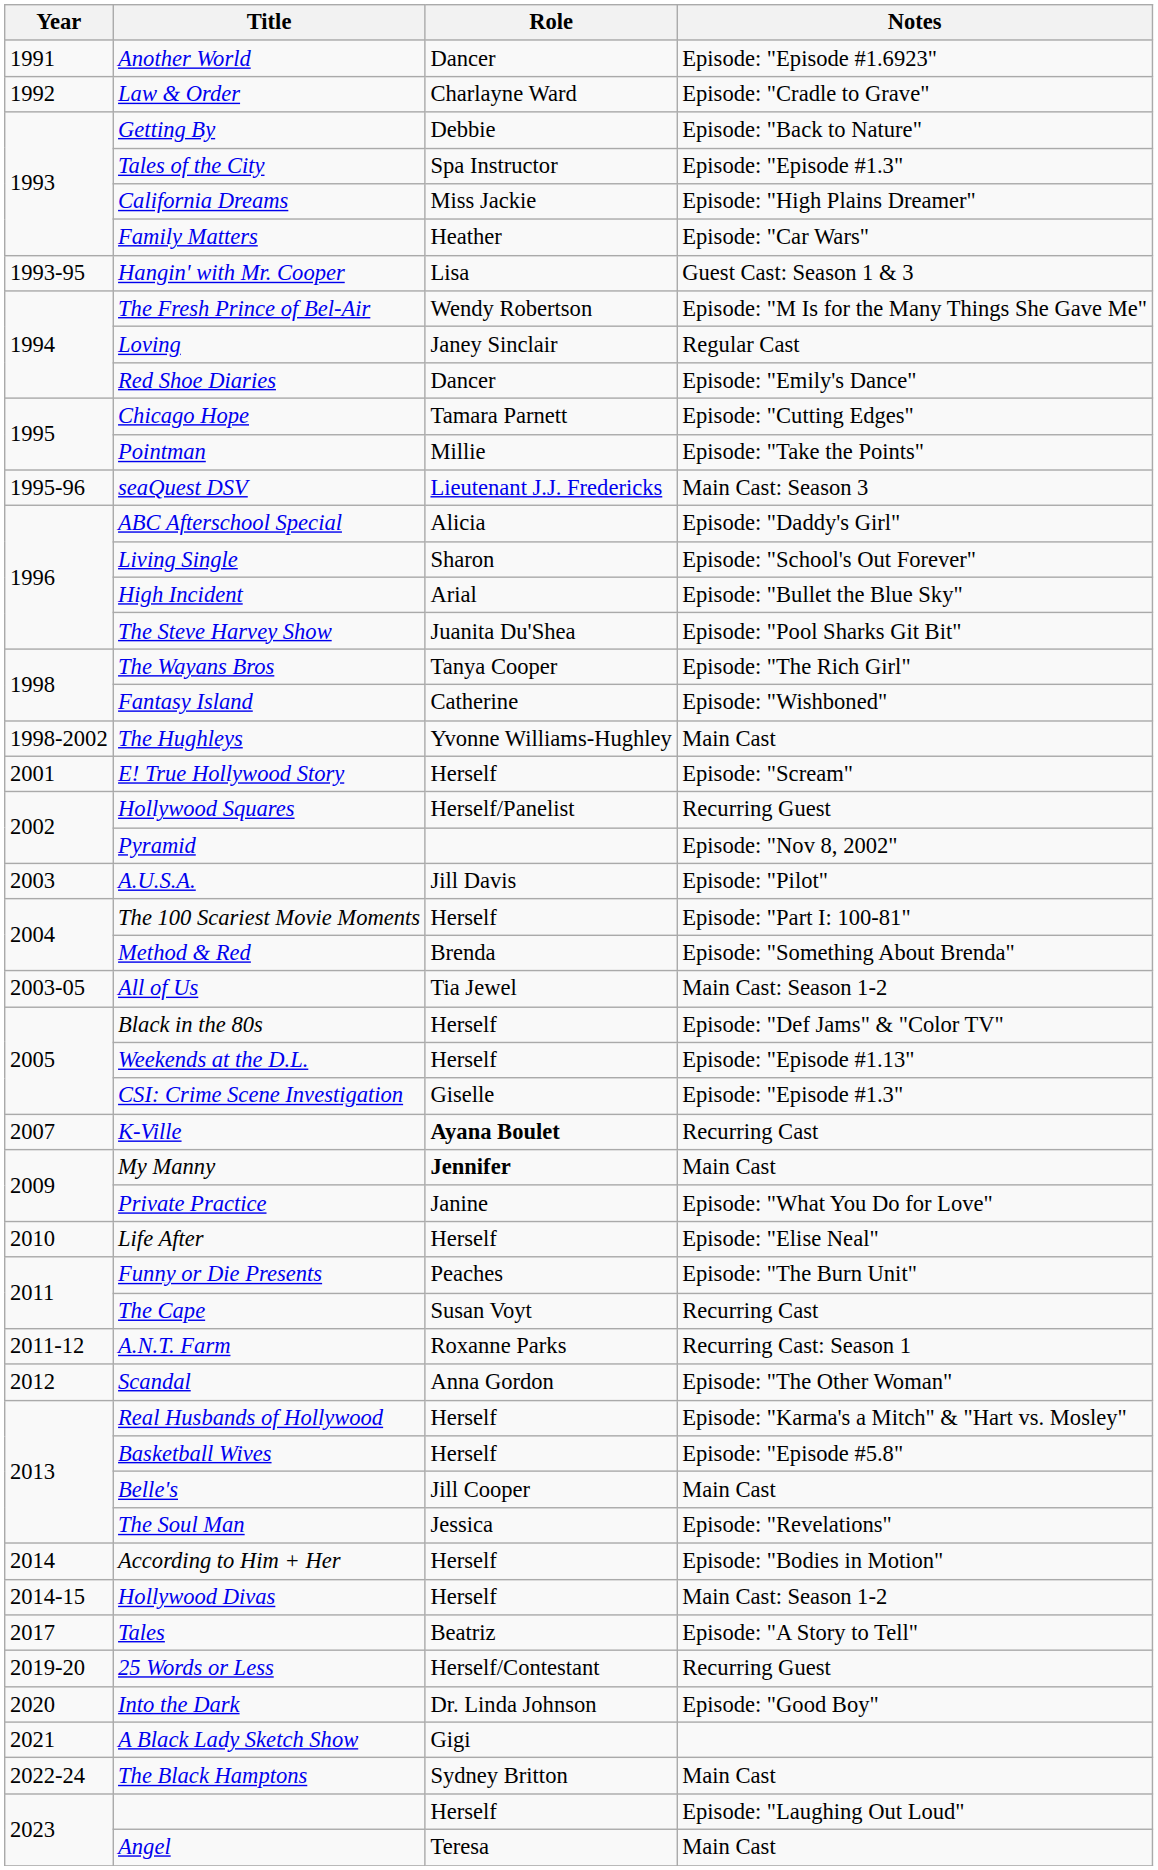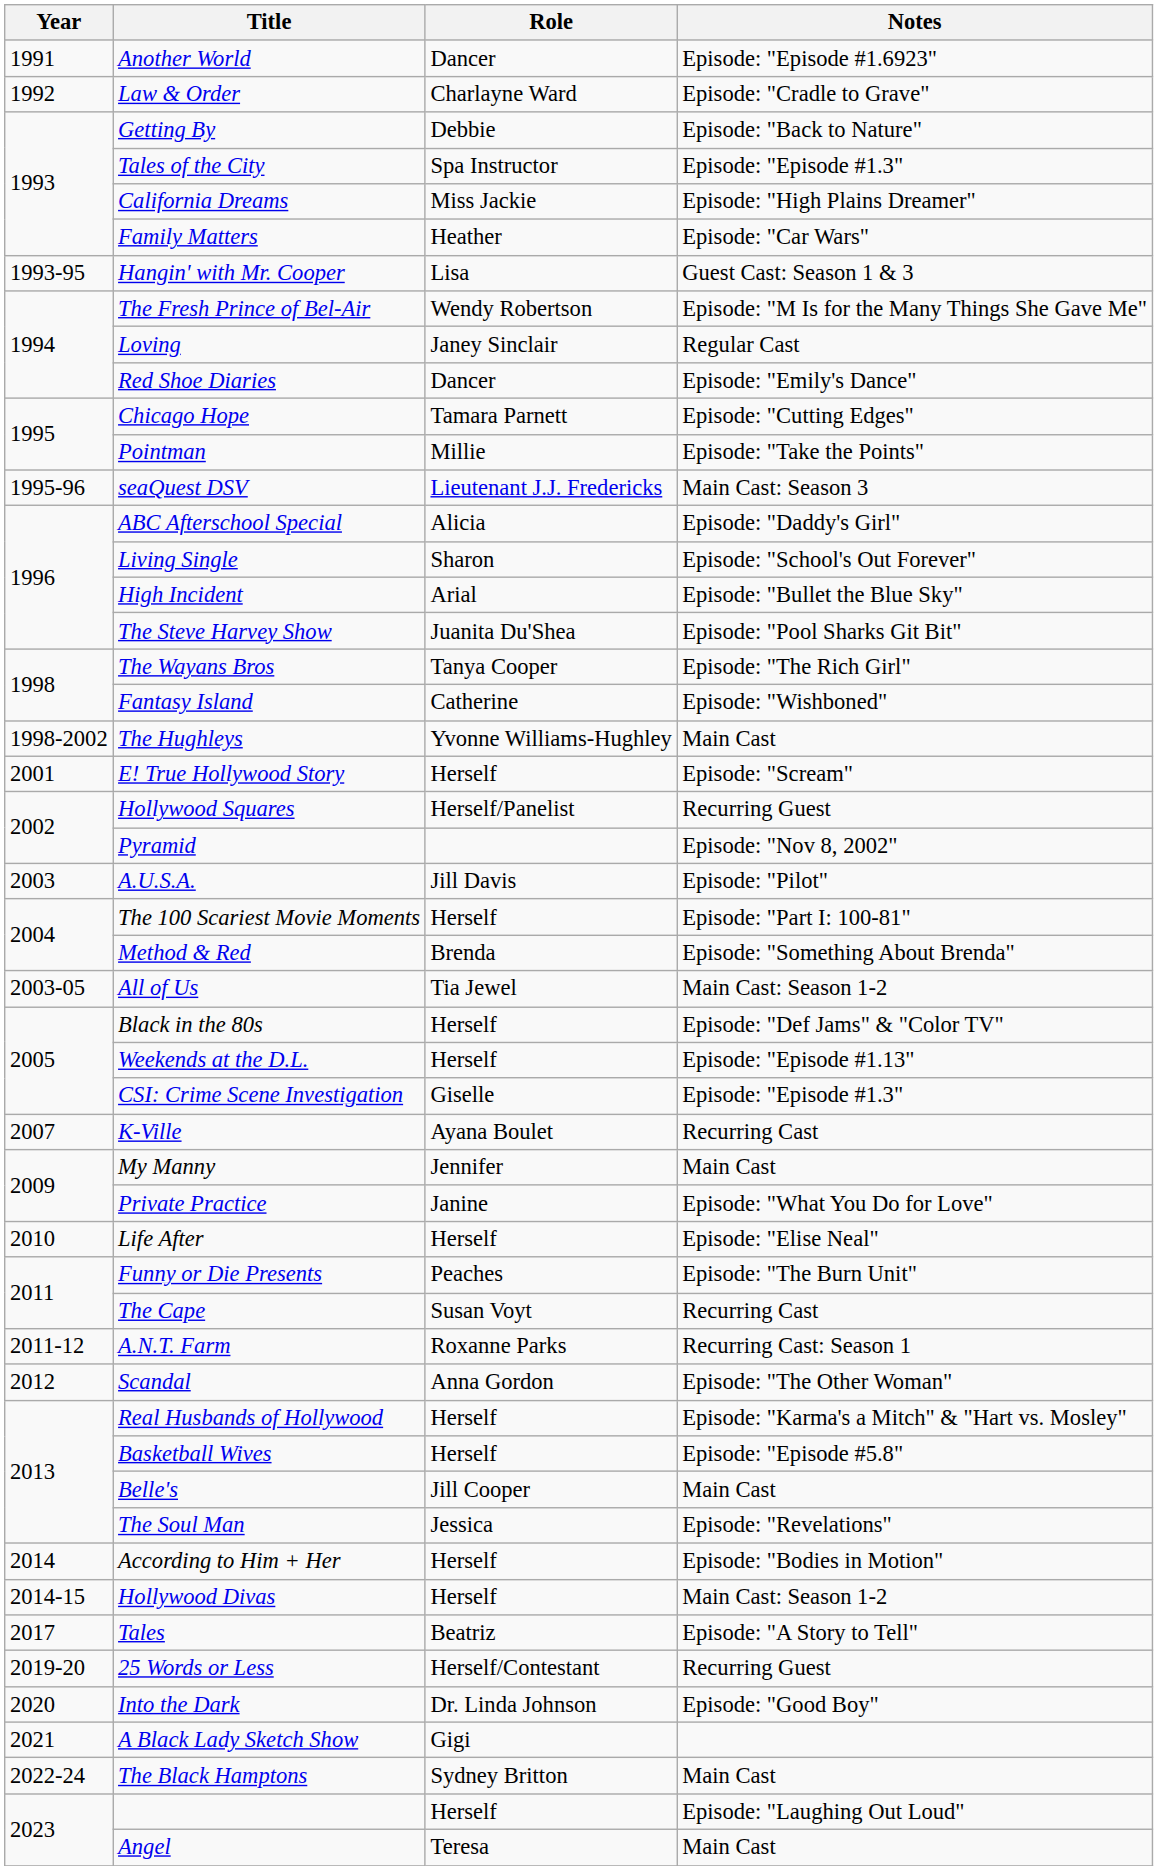(495, 1131) bold -> (492, 1131) normal
(471, 1167) bold -> (467, 1167) normal
